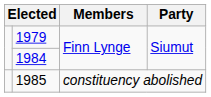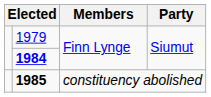(31, 59) normal -> (31, 59) bold
(31, 80) normal -> (31, 80) bold
